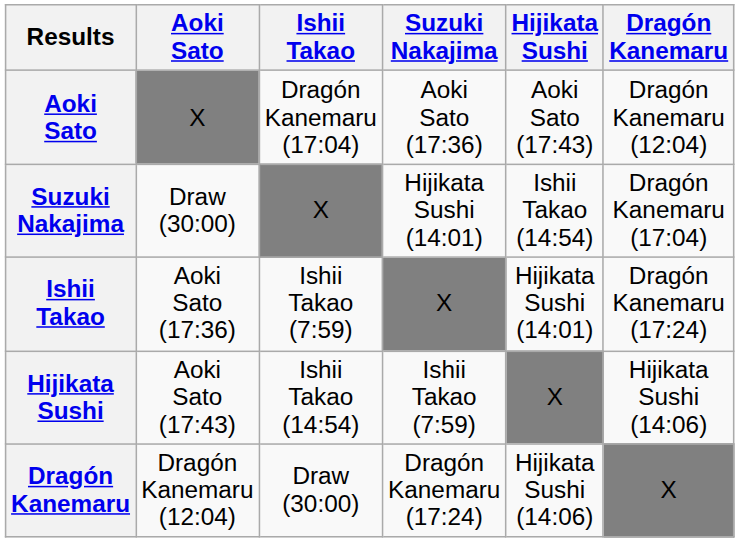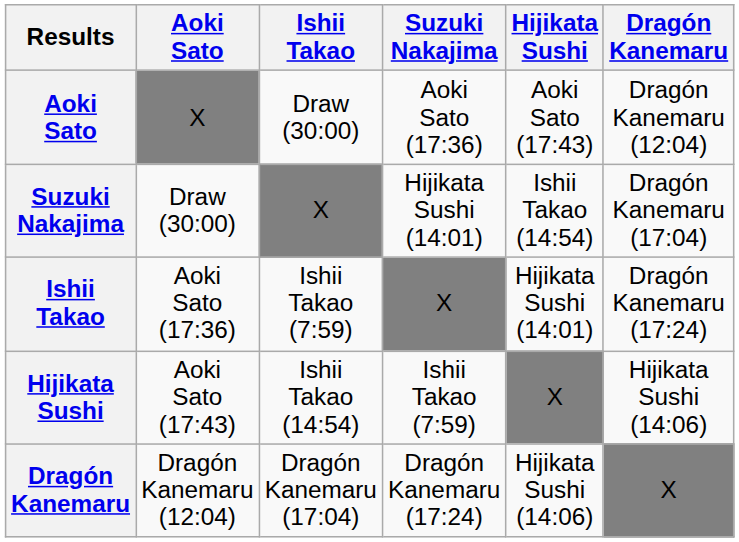(321, 117) Dragón Kanemaru (17:04) -> (321, 117) Draw (30:00)
(321, 490) Draw (30:00) -> (321, 490) Dragón Kanemaru (17:04)
